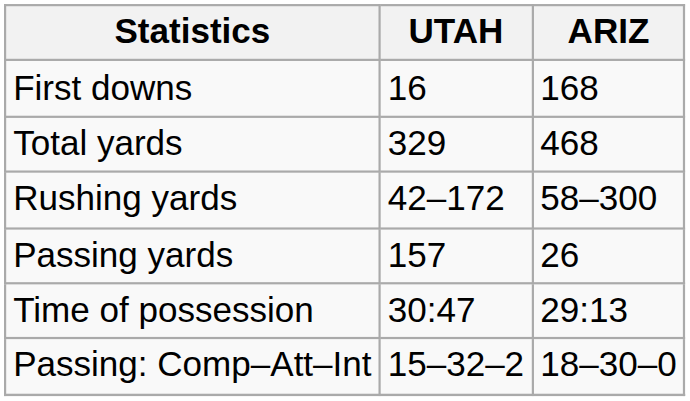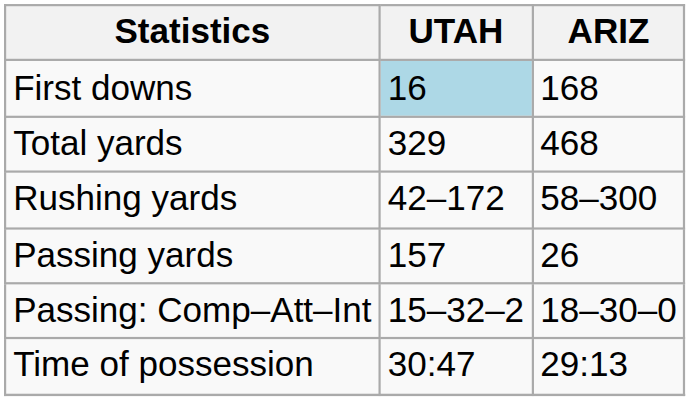(407, 87) no background -> (407, 87) lightblue background
rows swapped: (192, 365) <-> (163, 310)
